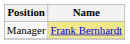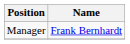(86, 30) khaki background -> (86, 30) no background
